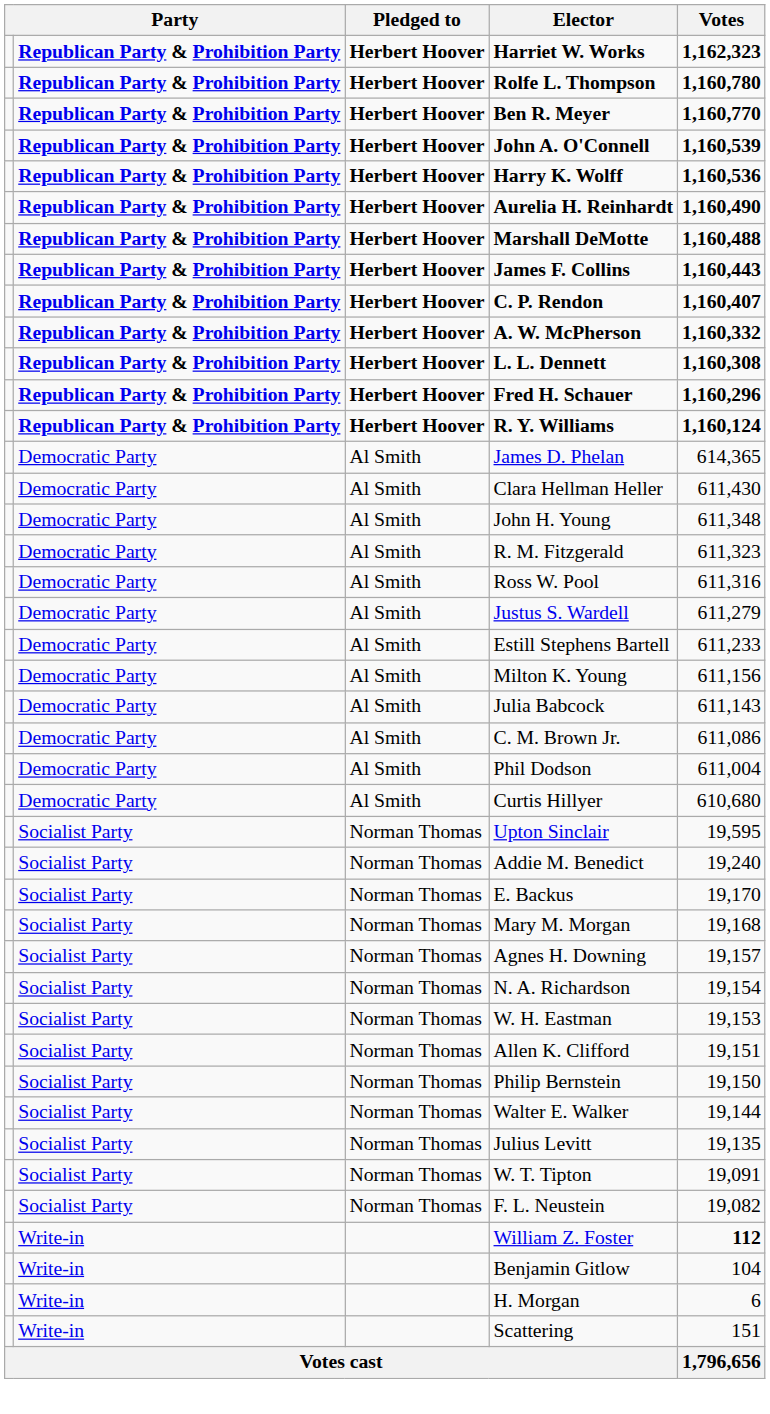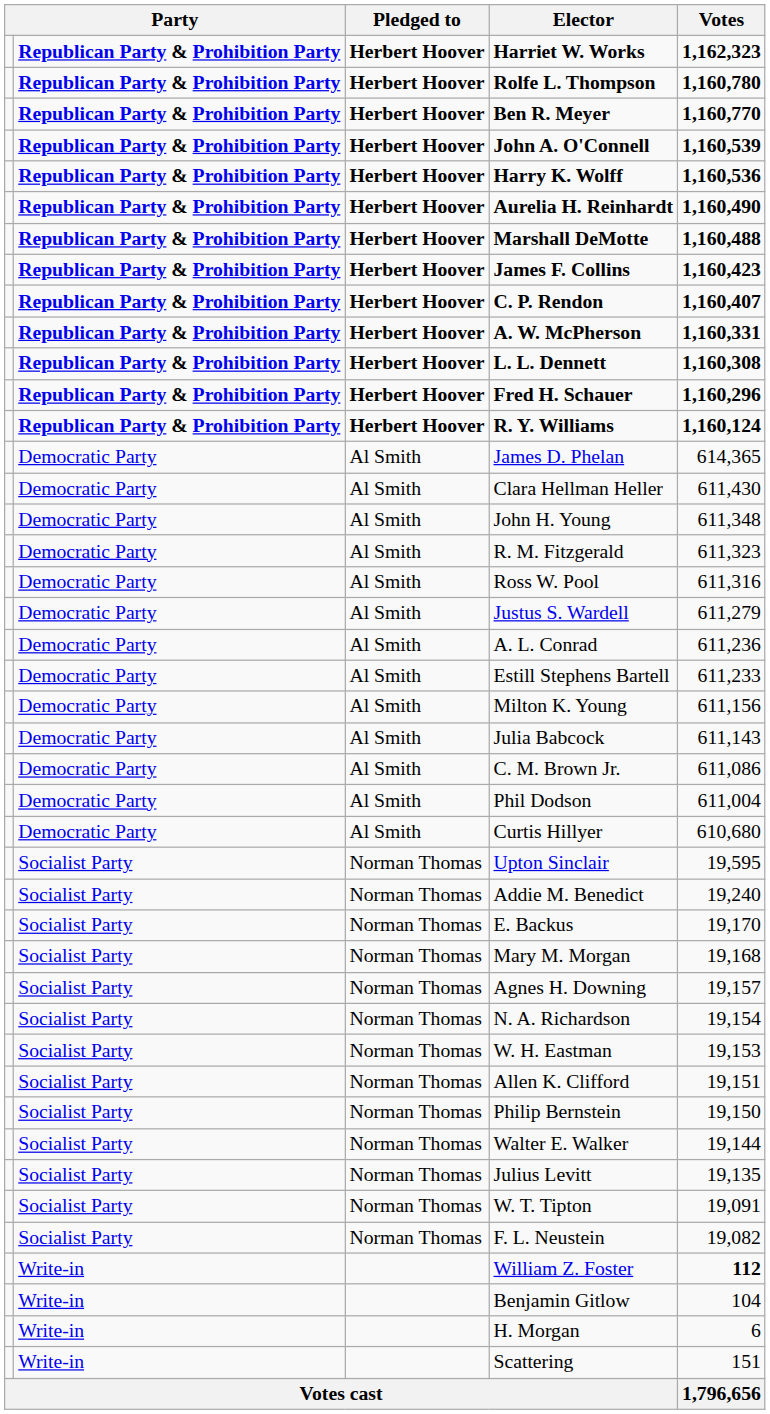(721, 269) 1,160,443 -> (721, 269) 1,160,423
(721, 332) 1,160,332 -> (721, 332) 1,160,331
+ row: (545, 644)
